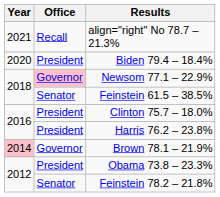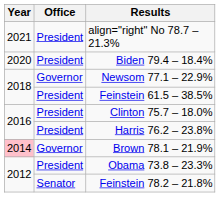(52, 36) Recall -> (60, 36) President
(60, 78) pink background -> (60, 78) no background
(56, 95) Senator -> (60, 95) President
